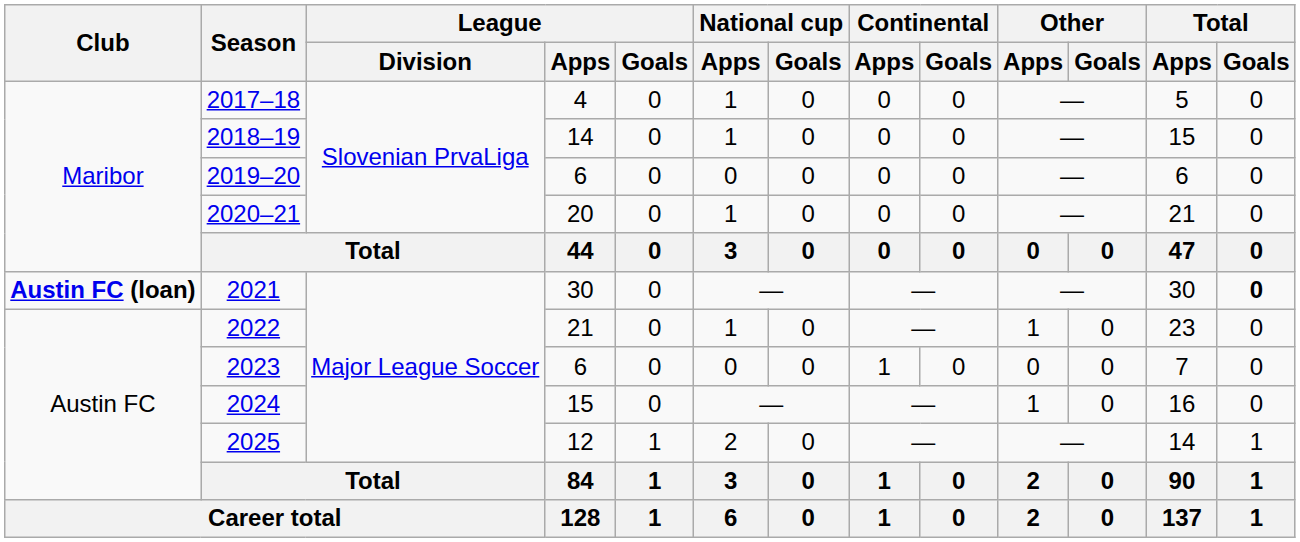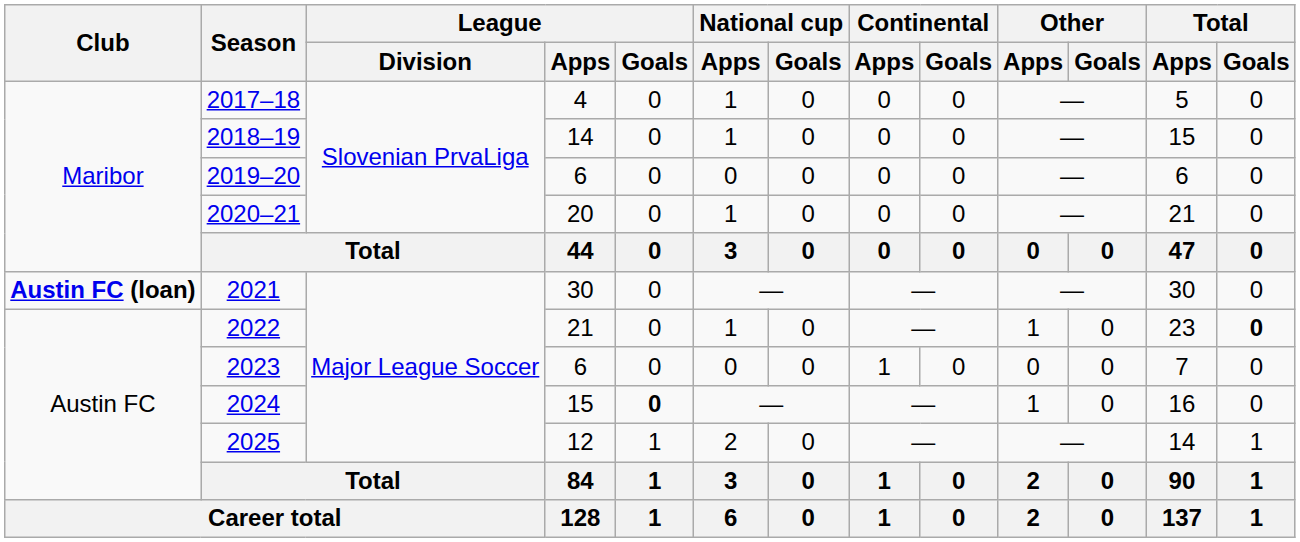(1256, 289) bold -> (1256, 289) normal
(1256, 328) normal -> (1256, 328) bold
(655, 404) normal -> (655, 404) bold
